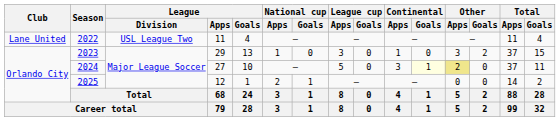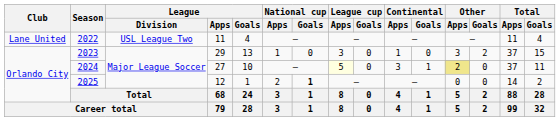(341, 67) no background -> (341, 67) lightyellow background
(428, 67) lightyellow background -> (428, 67) no background
(310, 81) normal -> (310, 81) bold
